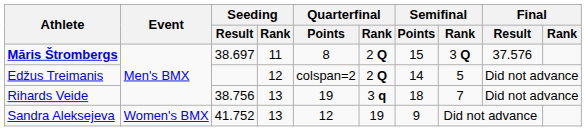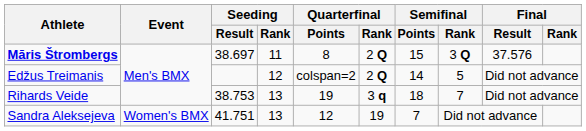(235, 96) 38.756 -> (235, 96) 38.753
(235, 116) 41.752 -> (235, 116) 41.751
(416, 116) 9 -> (416, 116) 7
